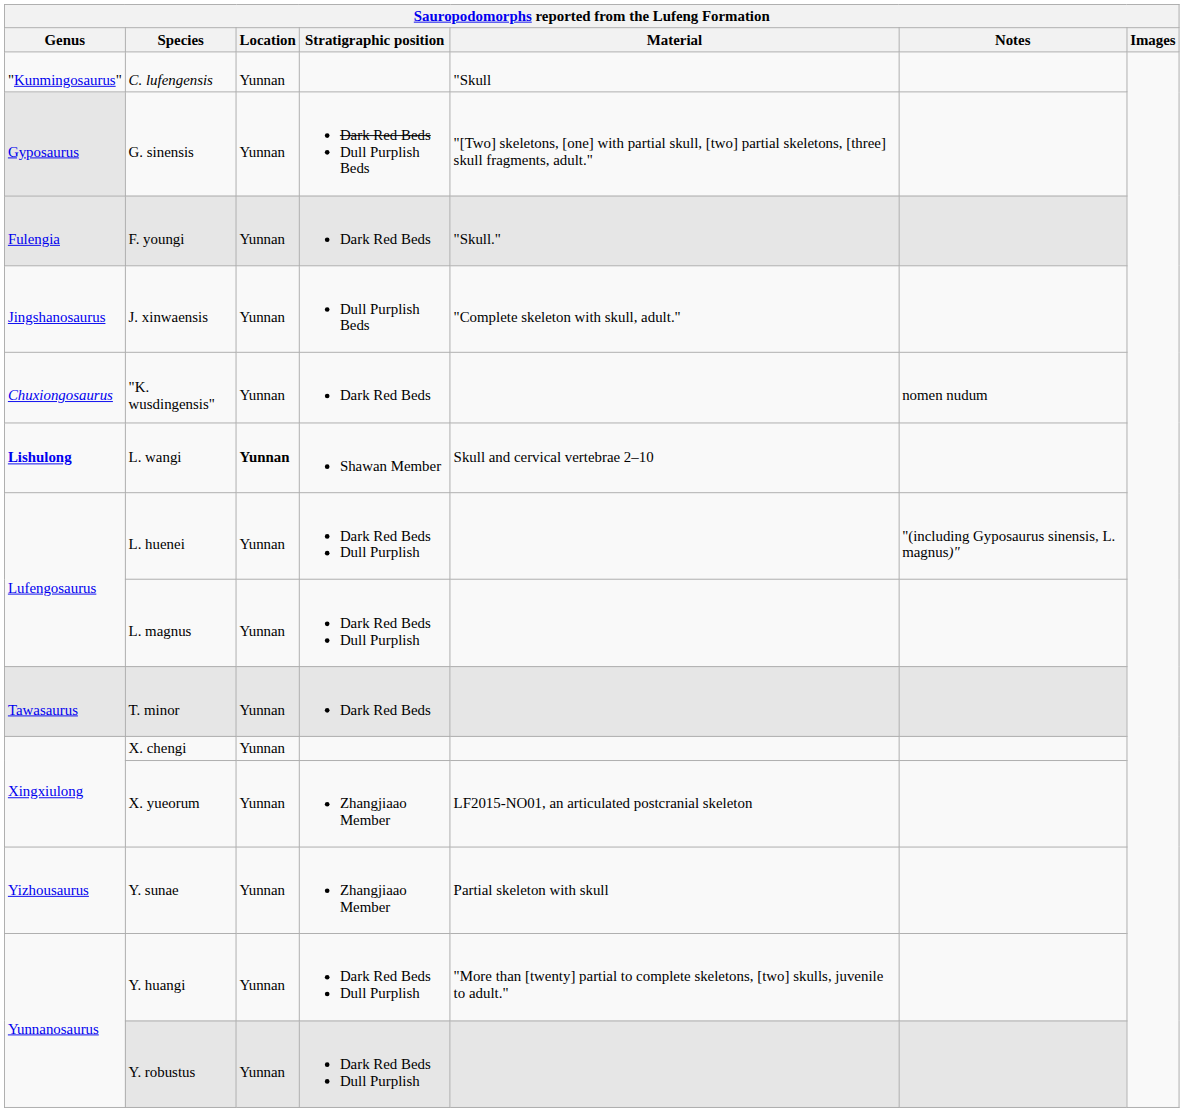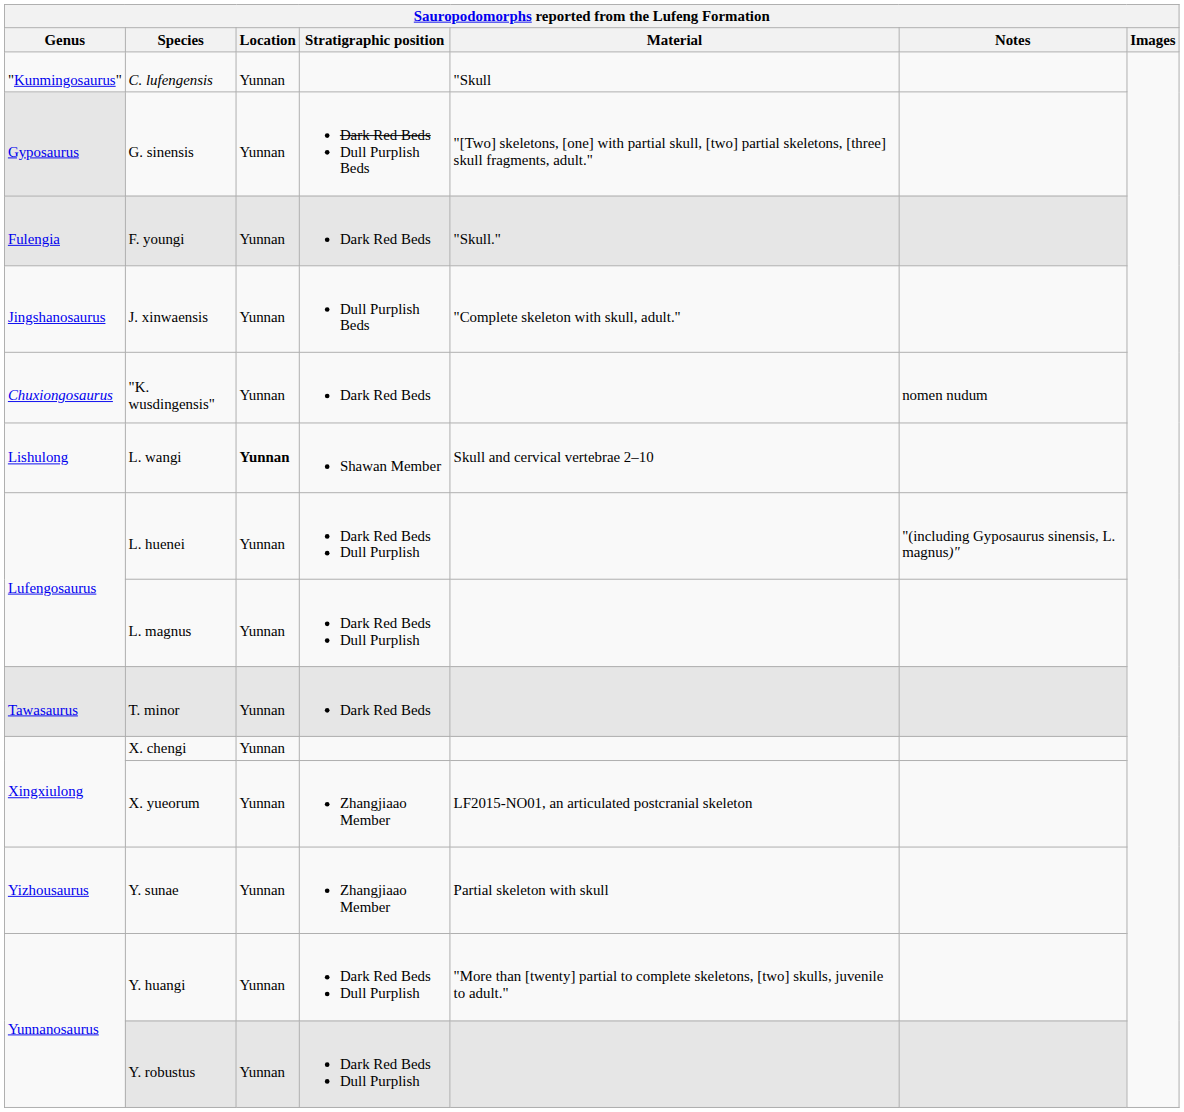(40, 457) bold -> (38, 457) normal
